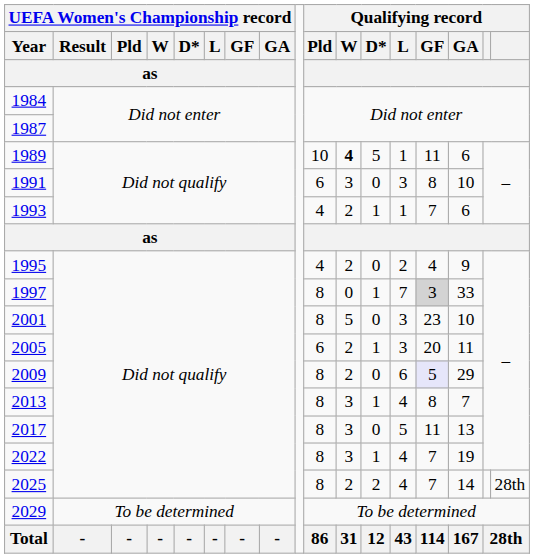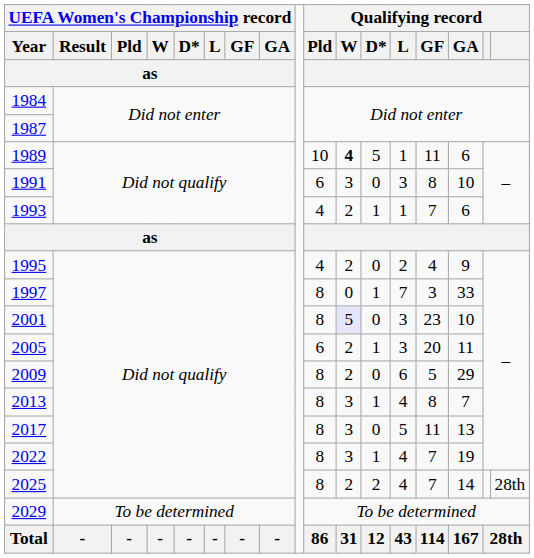(432, 292) lightgrey background -> (432, 292) no background
(349, 319) no background -> (349, 319) lavender background
(432, 374) lavender background -> (432, 374) no background
